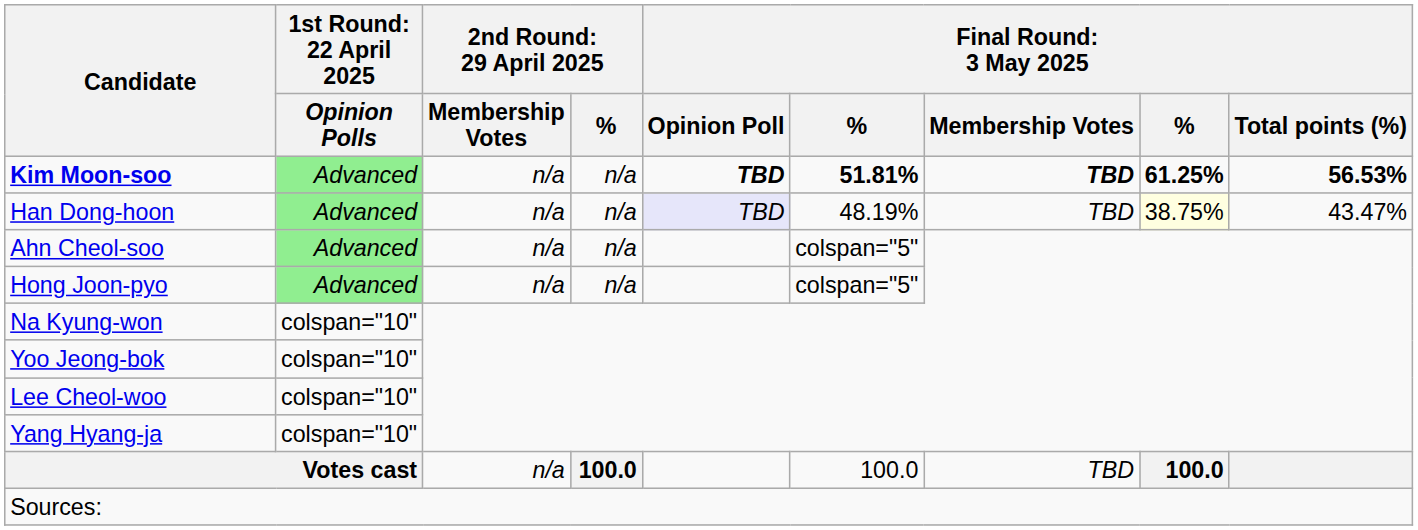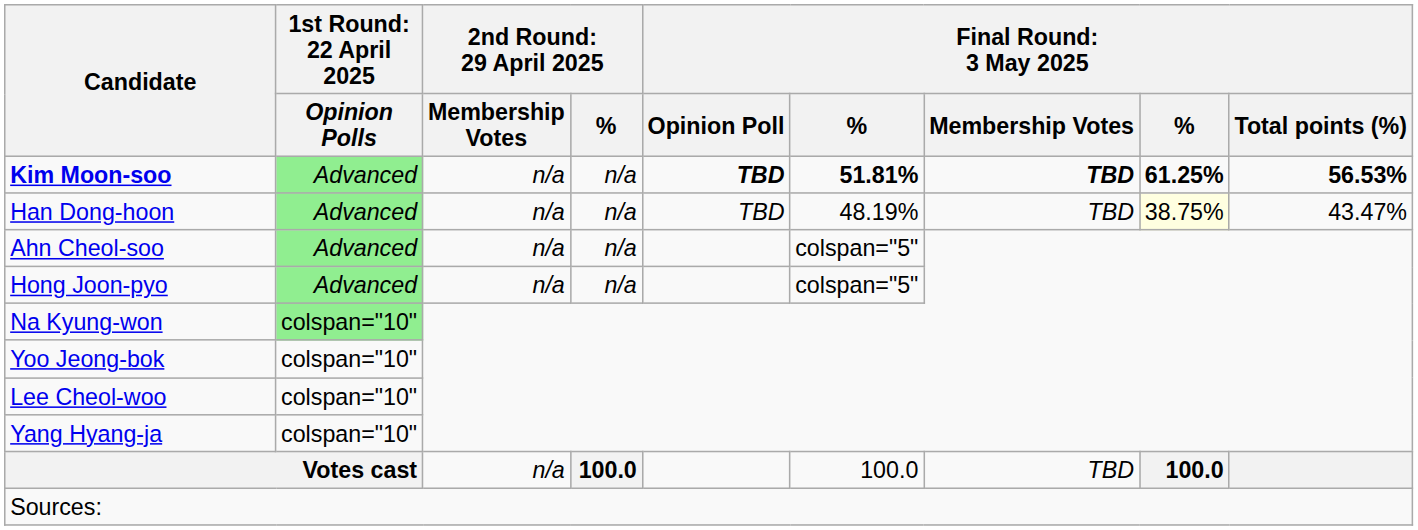(761, 212) lavender background -> (761, 212) no background
(349, 322) no background -> (349, 322) lightgreen background
